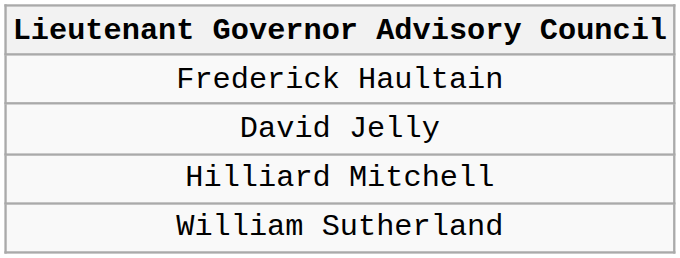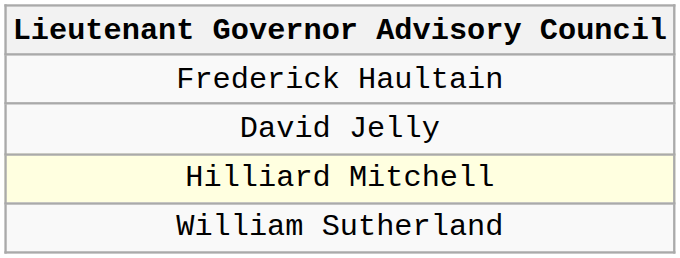(340, 178) no background -> (340, 178) lightyellow background
